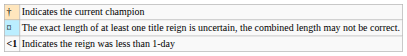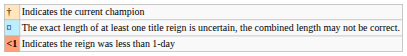(12, 43) no background -> (12, 43) lightsalmon background
